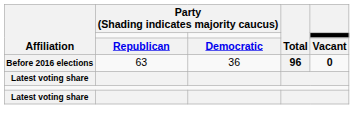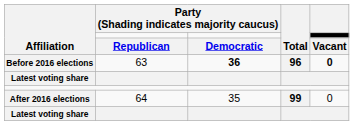(234, 63) normal -> (234, 63) bold
+ row: (50, 98)
